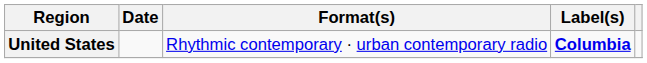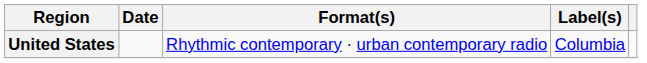(593, 44) bold -> (590, 44) normal
